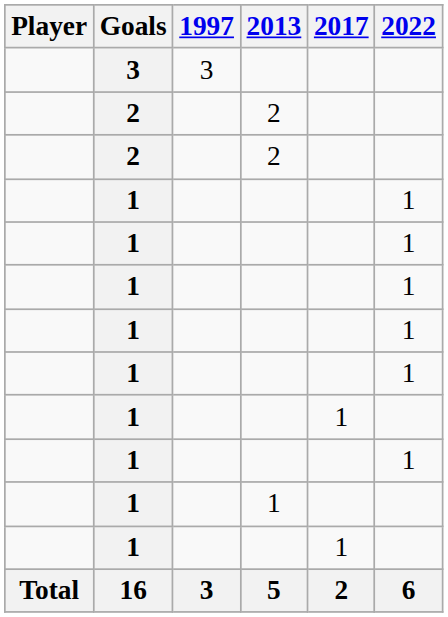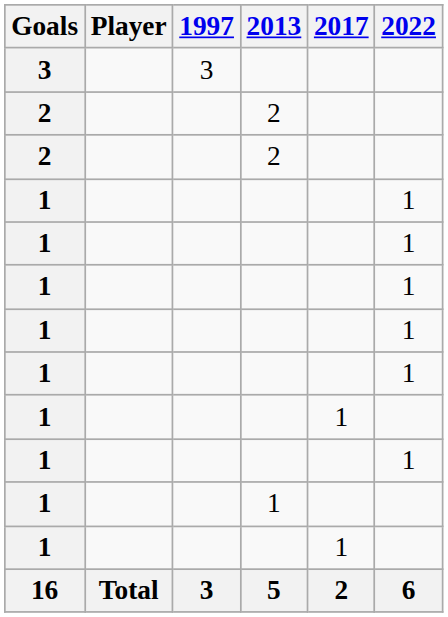columns swapped: (49, 26) <-> (133, 26)
